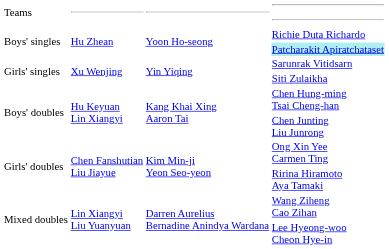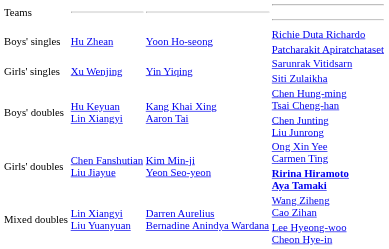(328, 49) paleturquoise background -> (328, 49) no background
(307, 180) normal -> (310, 180) bold
